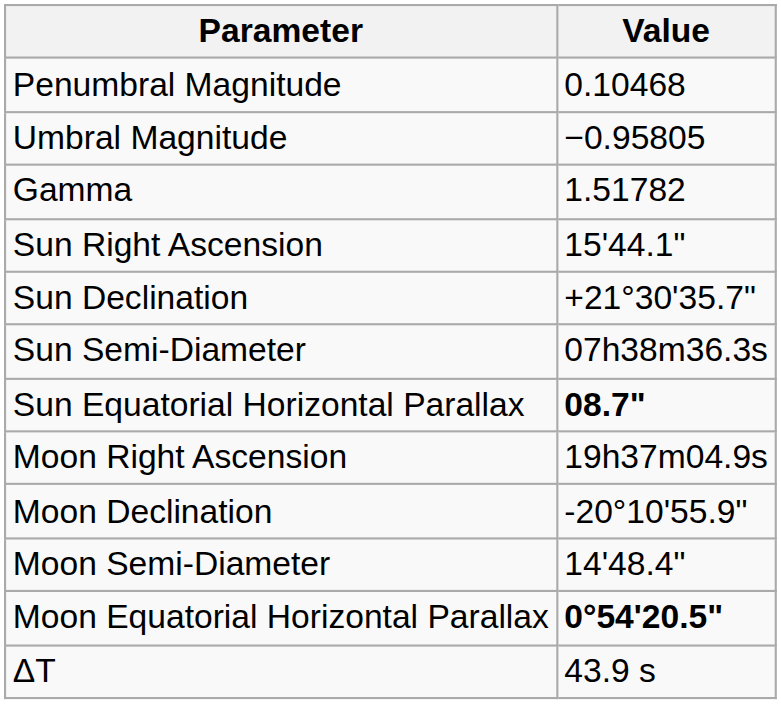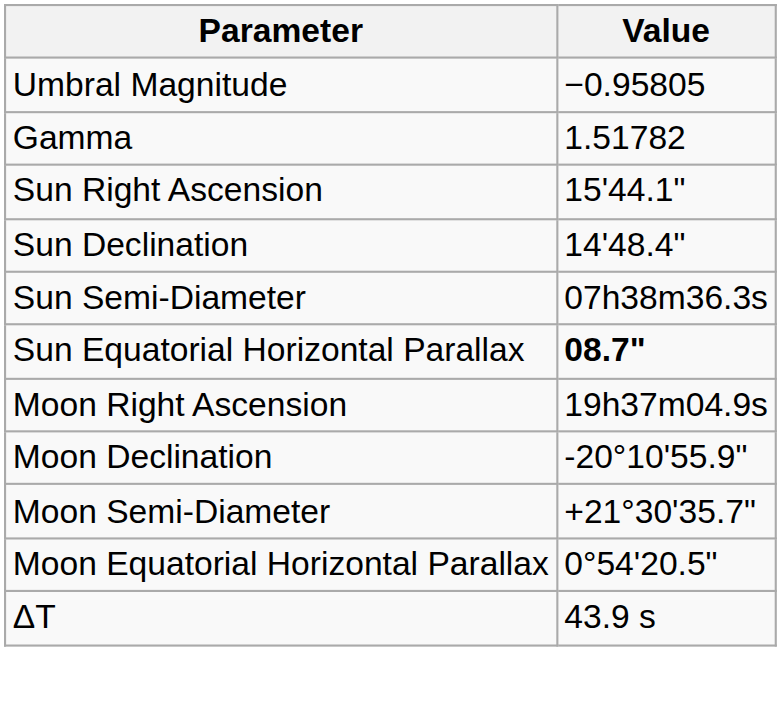- row: (177, 84)
(660, 297) +21°30'35.7" -> (625, 244) 14'48.4"
(625, 564) 14'48.4" -> (660, 510) +21°30'35.7"
(644, 617) bold -> (641, 564) normal
